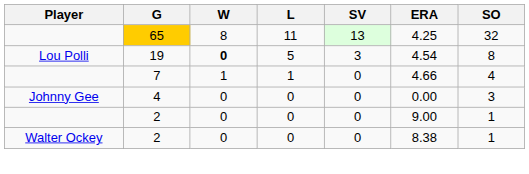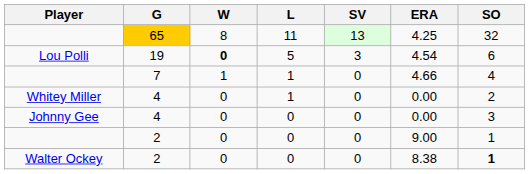(491, 55) 8 -> (491, 55) 6
+ row: (64, 96)
(491, 138) normal -> (491, 158) bold
